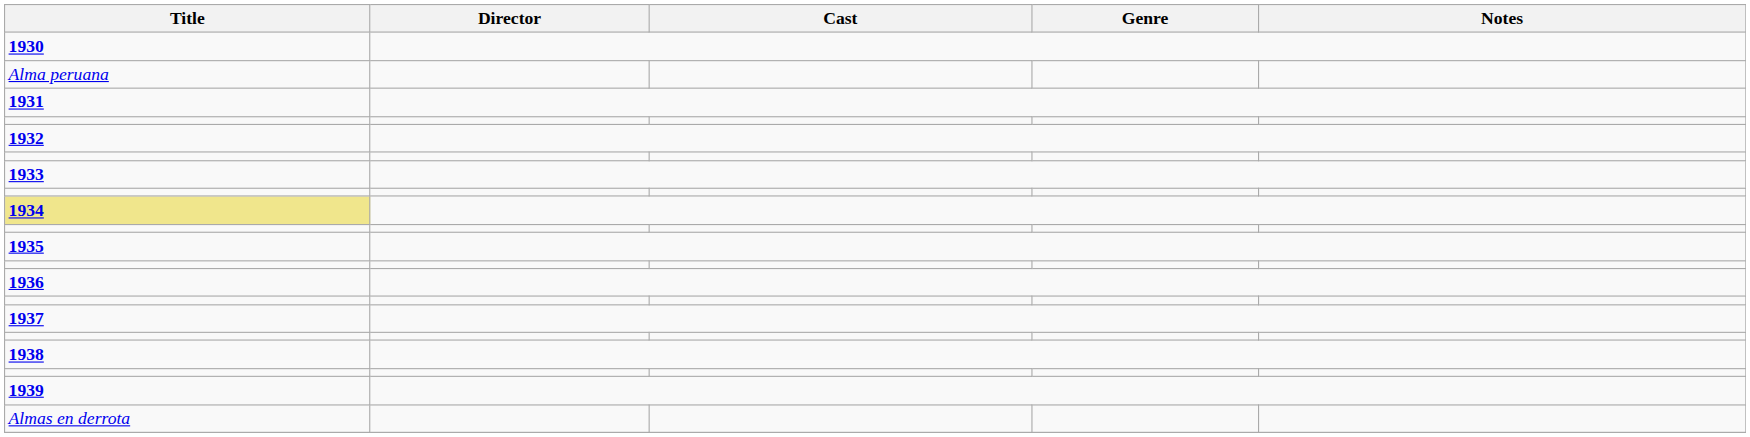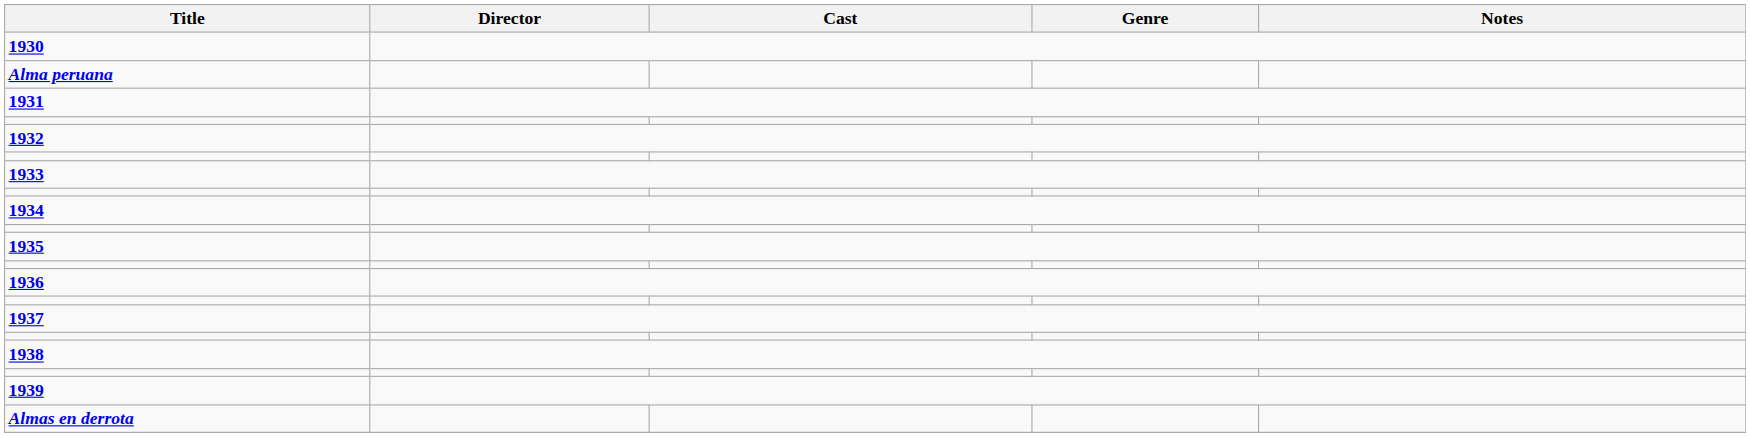(59, 74) normal -> (61, 74) bold
(26, 210) khaki background -> (26, 210) no background
(69, 418) normal -> (71, 418) bold
